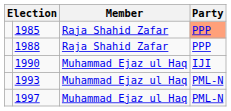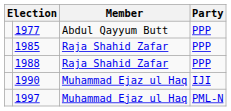+ row: (27, 30)
(202, 30) lightsalmon background -> (202, 47) no background
- row: (27, 81)
